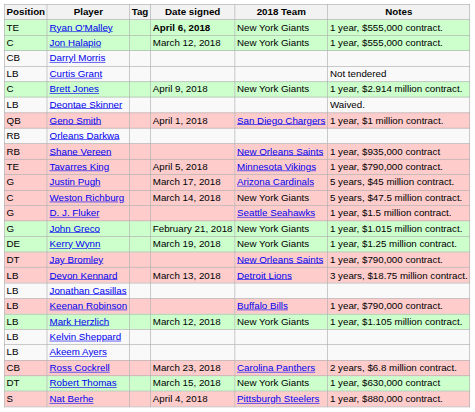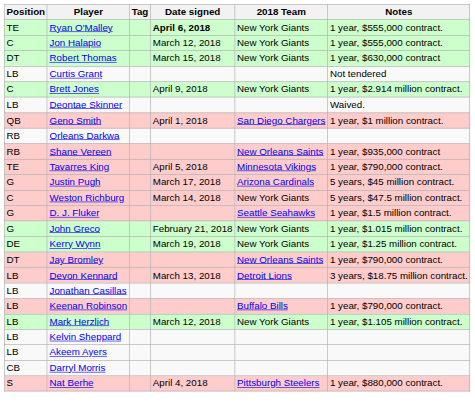rows swapped: (83, 383) <-> (77, 58)
- row: (80, 368)
